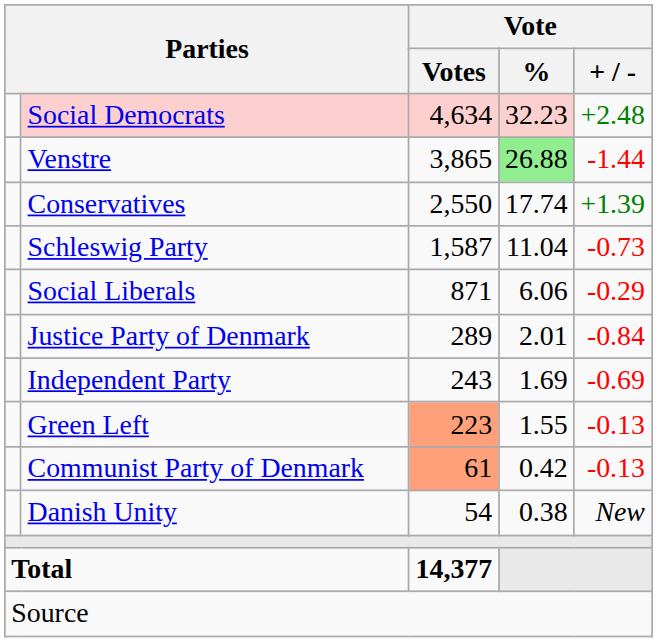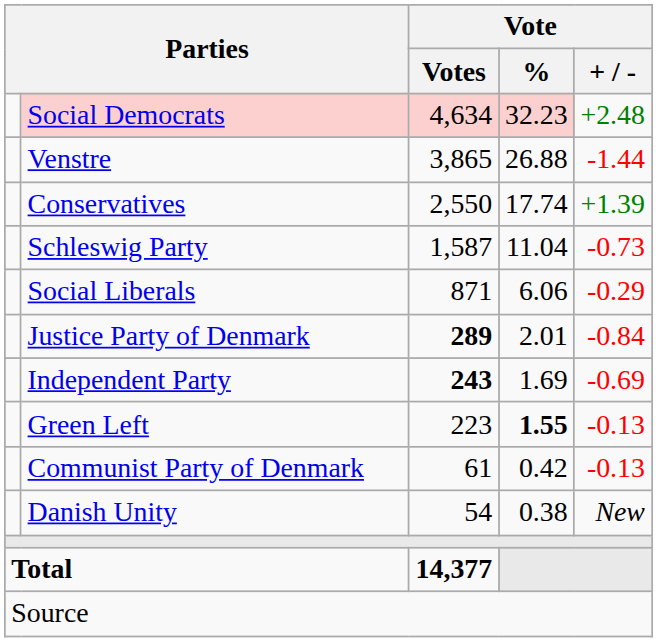(536, 159) lightgreen background -> (536, 159) no background
(471, 335) normal -> (471, 335) bold
(471, 379) normal -> (471, 379) bold
(471, 423) lightsalmon background -> (471, 423) no background
(543, 423) normal -> (543, 423) bold
(478, 468) lightsalmon background -> (478, 468) no background
